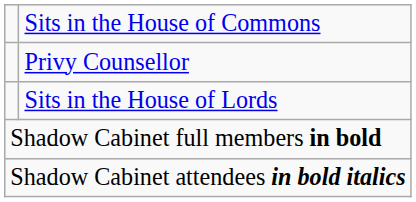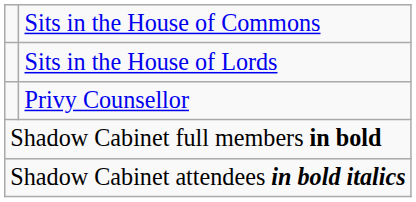rows swapped: (151, 100) <-> (107, 61)
